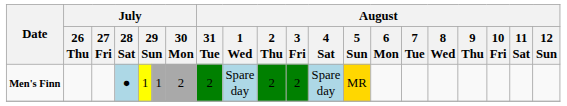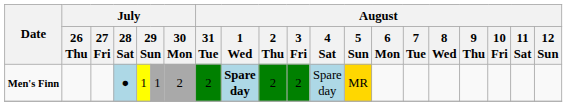(240, 83) normal -> (240, 83) bold
